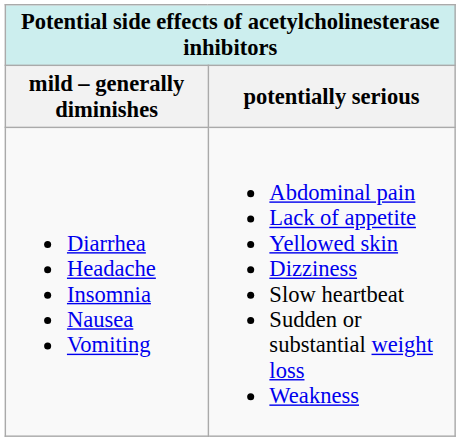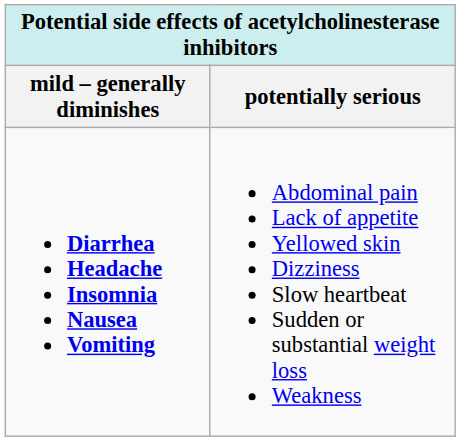(107, 294) normal -> (108, 294) bold
